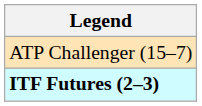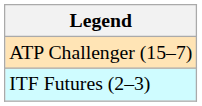(84, 83) bold -> (80, 83) normal
